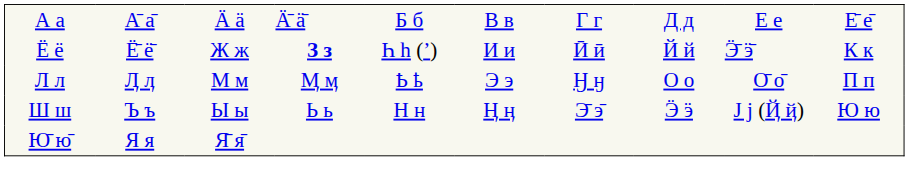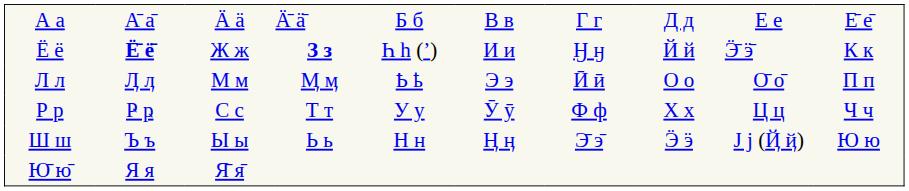(140, 50) normal -> (140, 50) bold
(589, 50) Ӣ ӣ -> (589, 50) Ӈ ӈ
(589, 80) Ӈ ӈ -> (589, 80) Ӣ ӣ
+ row: (50, 110)
